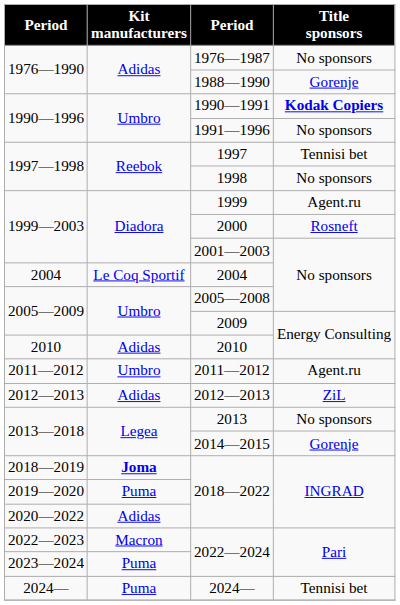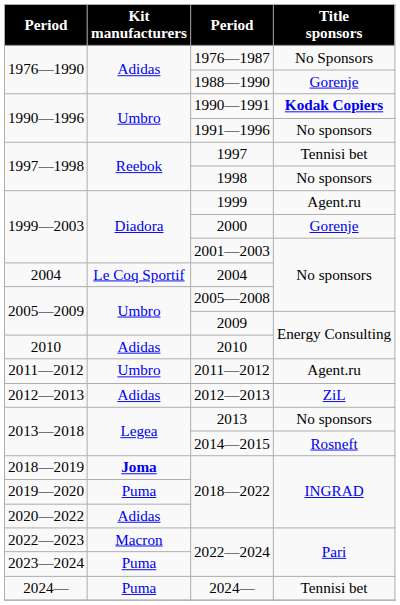(334, 57) No sponsors -> (334, 57) No Sponsors
(334, 226) Rosneft -> (334, 226) Gorenje
(334, 443) Gorenje -> (334, 443) Rosneft
